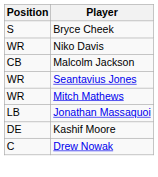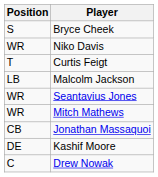+ row: (80, 63)
(14, 63) CB -> (13, 79) LB
(13, 113) LB -> (14, 130) CB
